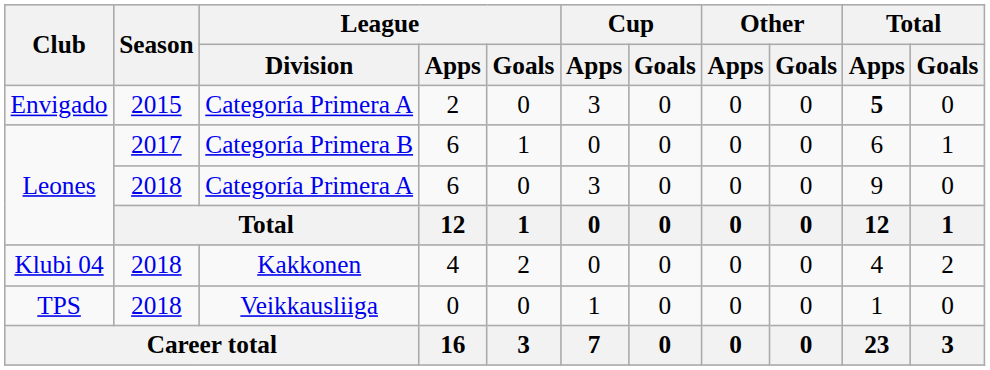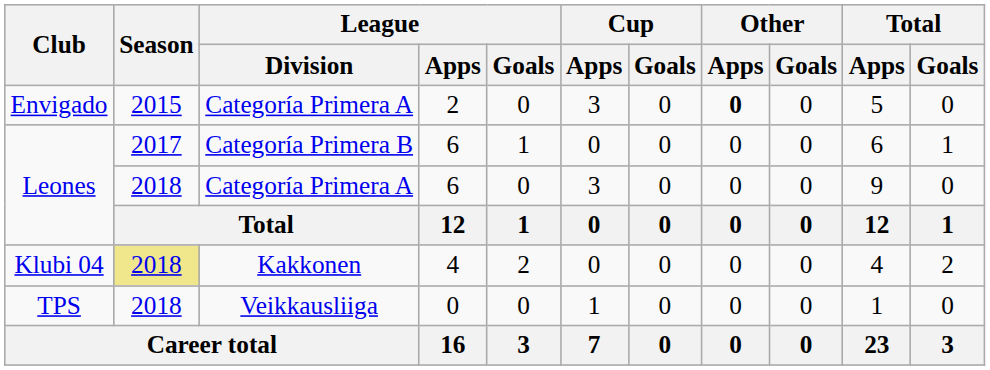(735, 104) normal -> (735, 104) bold
(877, 104) bold -> (877, 104) normal
(156, 265) no background -> (156, 265) khaki background
